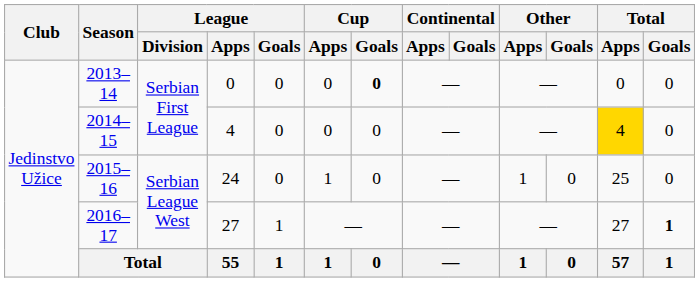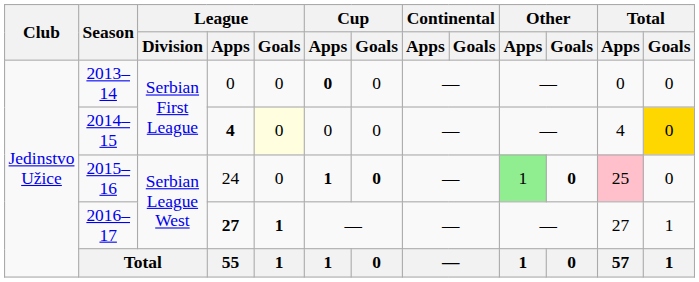(328, 83) normal -> (328, 83) bold
(377, 83) bold -> (377, 83) normal
(230, 130) normal -> (230, 130) bold
(279, 130) no background -> (279, 130) lightyellow background
(620, 130) gold background -> (620, 130) no background
(669, 130) no background -> (669, 130) gold background
(328, 178) normal -> (328, 178) bold
(377, 178) normal -> (377, 178) bold
(523, 178) no background -> (523, 178) lightgreen background
(572, 178) normal -> (572, 178) bold
(620, 178) no background -> (620, 178) pink background
(230, 225) normal -> (230, 225) bold
(279, 225) normal -> (279, 225) bold
(669, 225) bold -> (669, 225) normal
